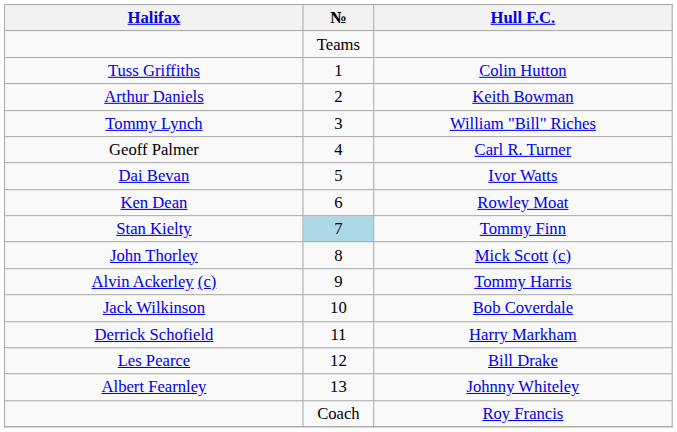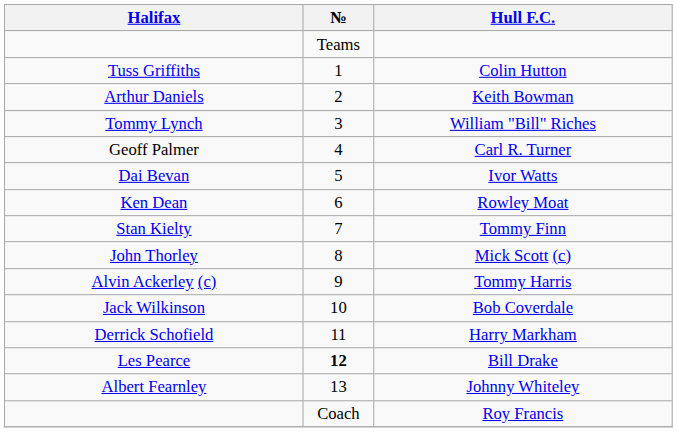(338, 228) lightblue background -> (338, 228) no background
(338, 360) normal -> (338, 360) bold
